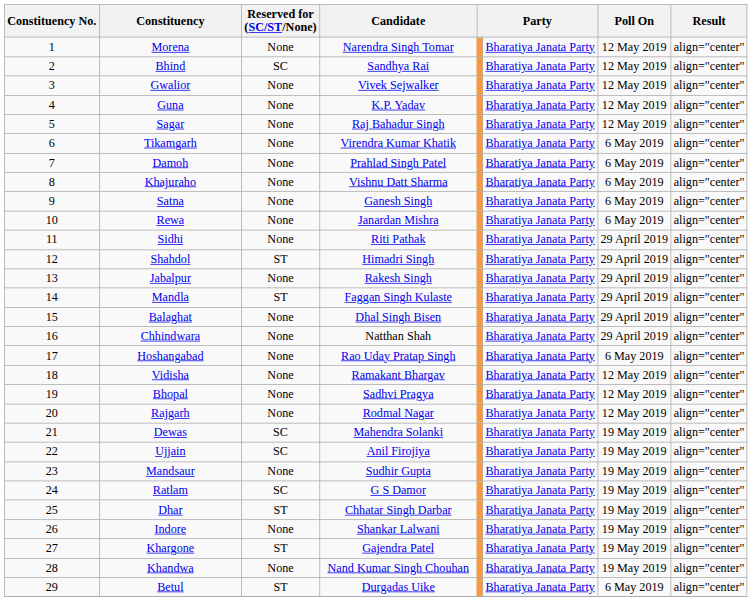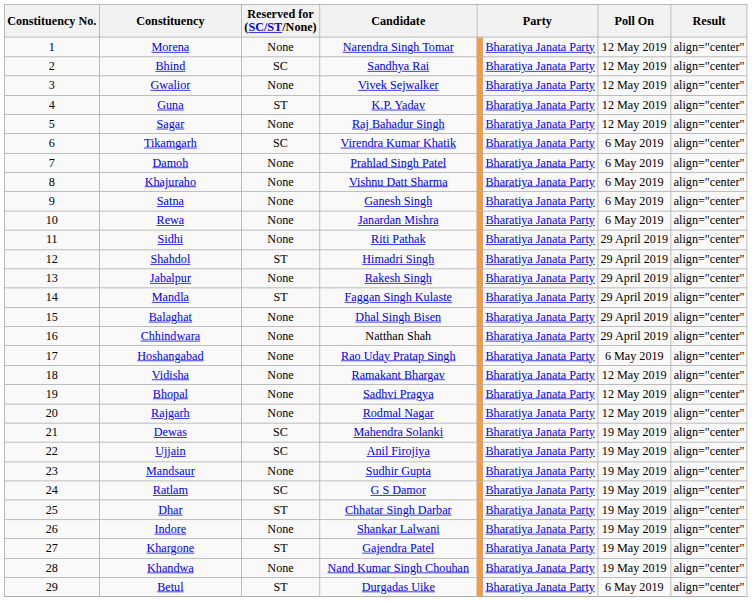(281, 104) None -> (281, 104) ST
(281, 143) None -> (281, 143) SC
